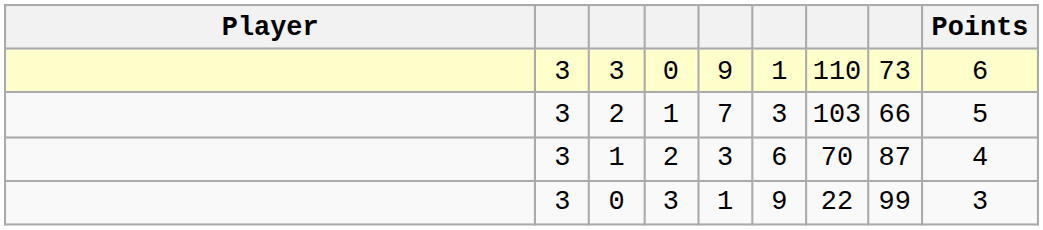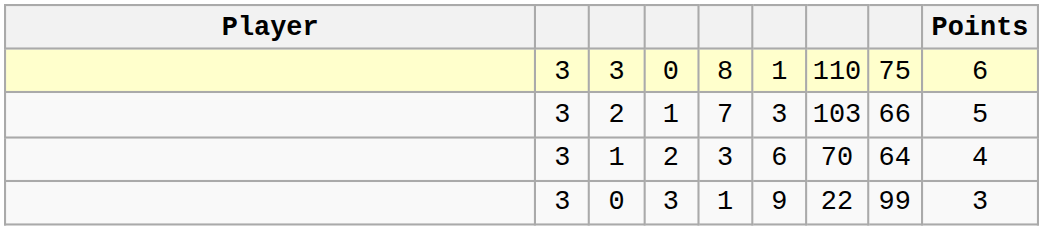(725, 71) 9 -> (725, 71) 8
(895, 71) 73 -> (895, 71) 75
(895, 159) 87 -> (895, 159) 64
